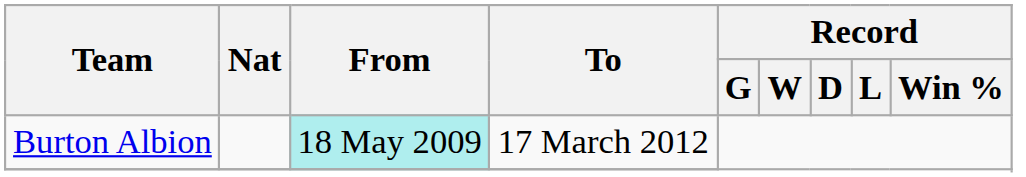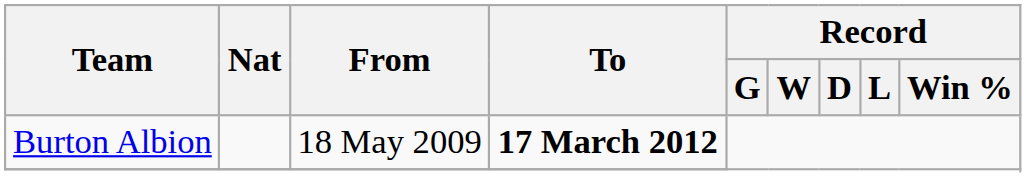(390, 141) paleturquoise background -> (390, 141) no background
(603, 141) normal -> (608, 141) bold
